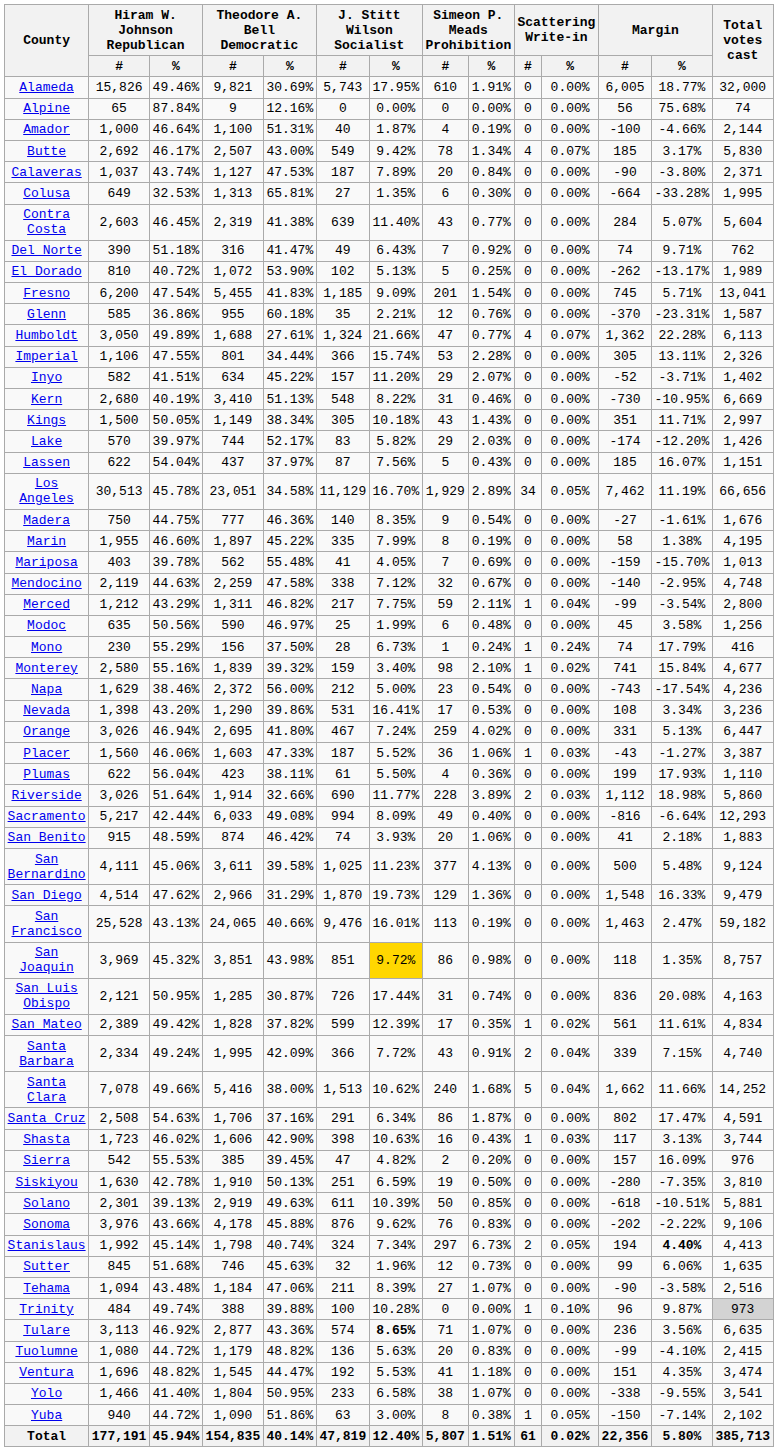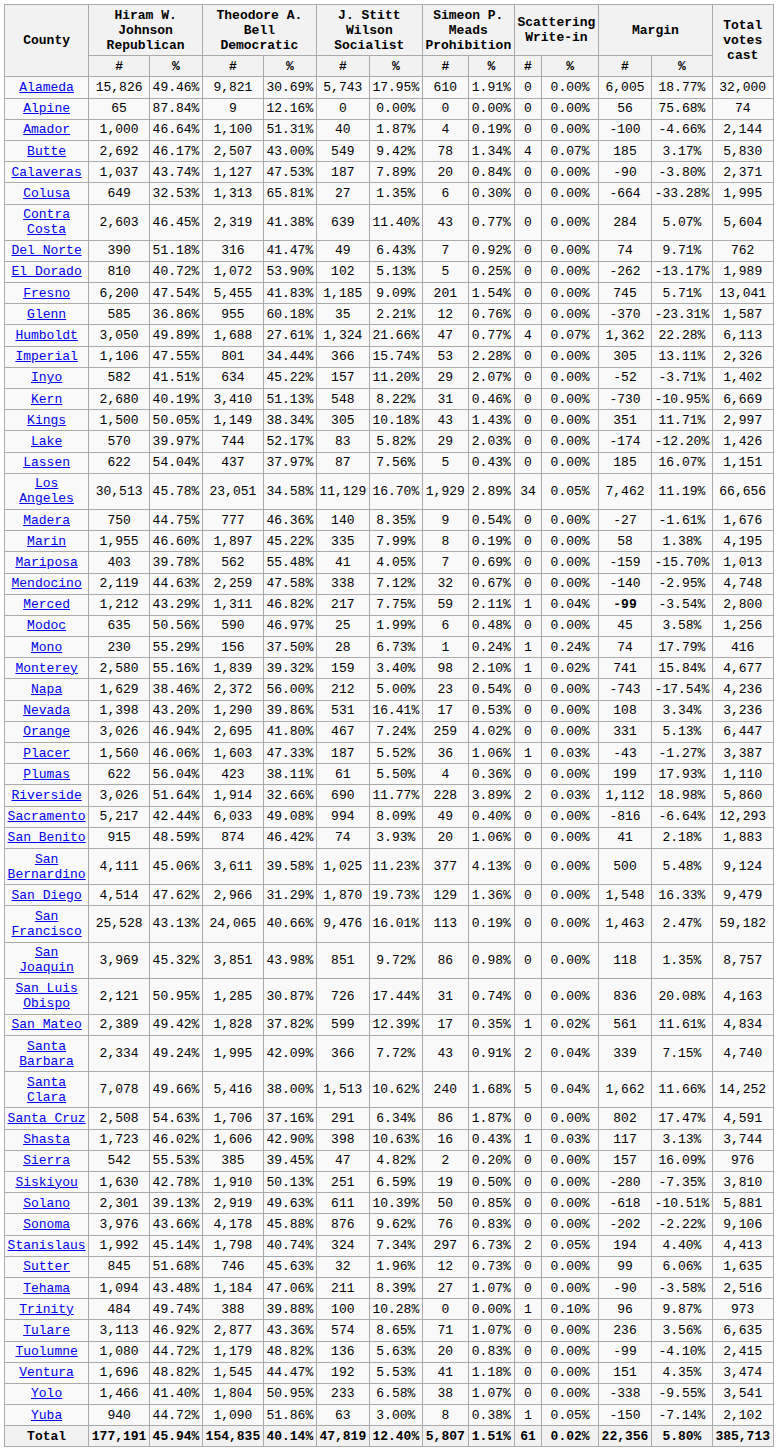(625, 605) normal -> (625, 605) bold
(396, 960) gold background -> (396, 960) no background
(682, 1246) bold -> (682, 1246) normal
(743, 1309) lightgrey background -> (743, 1309) no background
(396, 1330) bold -> (396, 1330) normal
